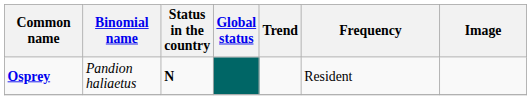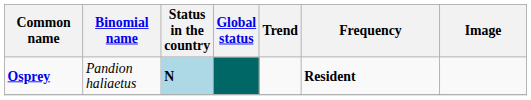(169, 75) no background -> (169, 75) lightblue background
(328, 75) normal -> (330, 75) bold
